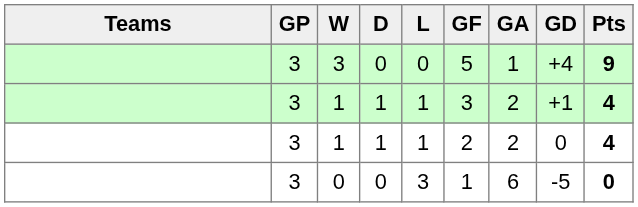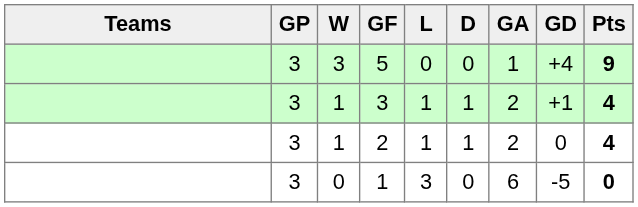columns swapped: (381, 24) <-> (467, 24)
